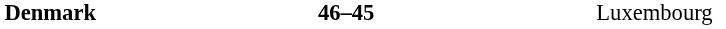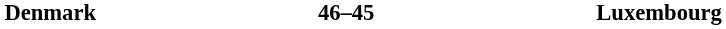(654, 12) normal -> (659, 12) bold
